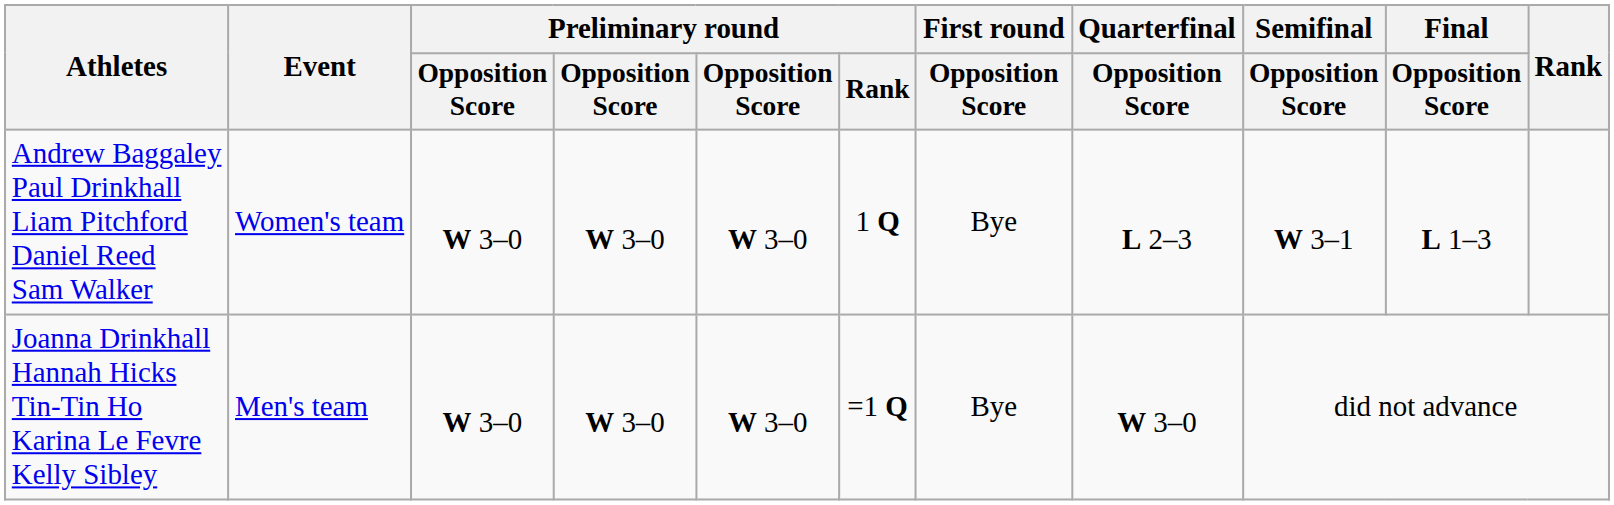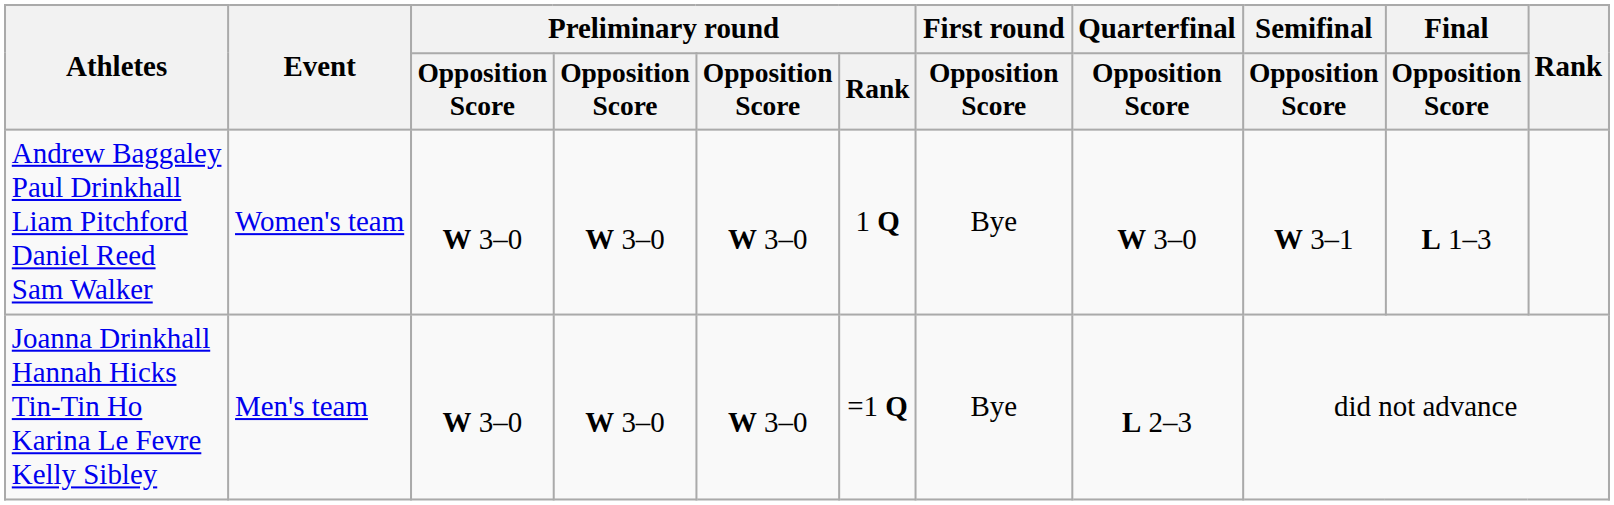(1157, 239) L 2–3 -> (1157, 239) W 3–0
(1157, 423) W 3–0 -> (1157, 423) L 2–3
